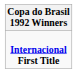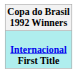(39, 55) no background -> (39, 55) paleturquoise background
